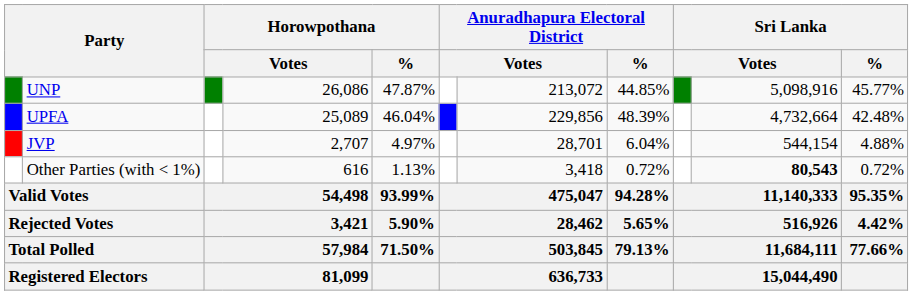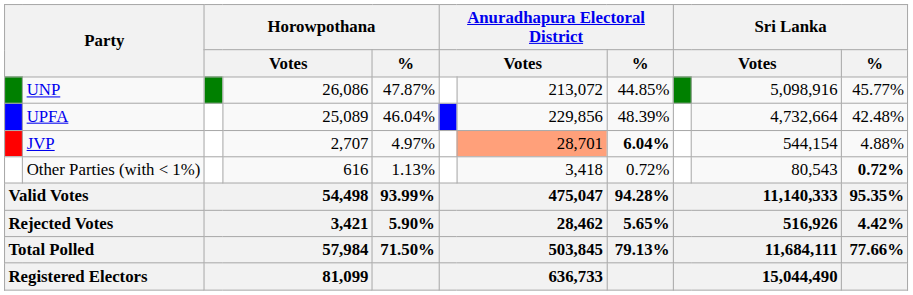(580, 143) no background -> (580, 143) lightsalmon background
(648, 143) normal -> (646, 143) bold
(814, 169) bold -> (814, 169) normal
(882, 169) normal -> (881, 169) bold
